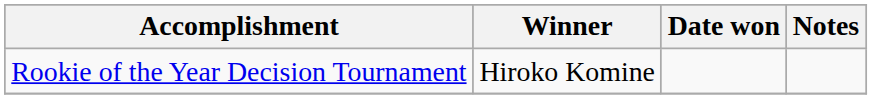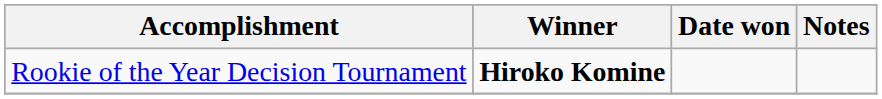(567, 70) normal -> (572, 70) bold
